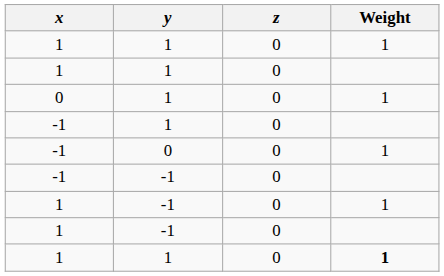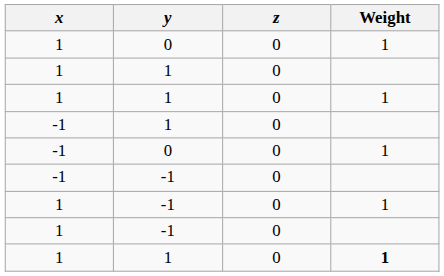(168, 44) 1 -> (168, 44) 0
(59, 97) 0 -> (59, 97) 1
